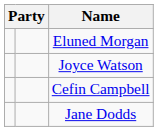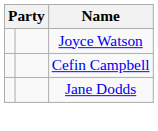- row: (101, 41)
